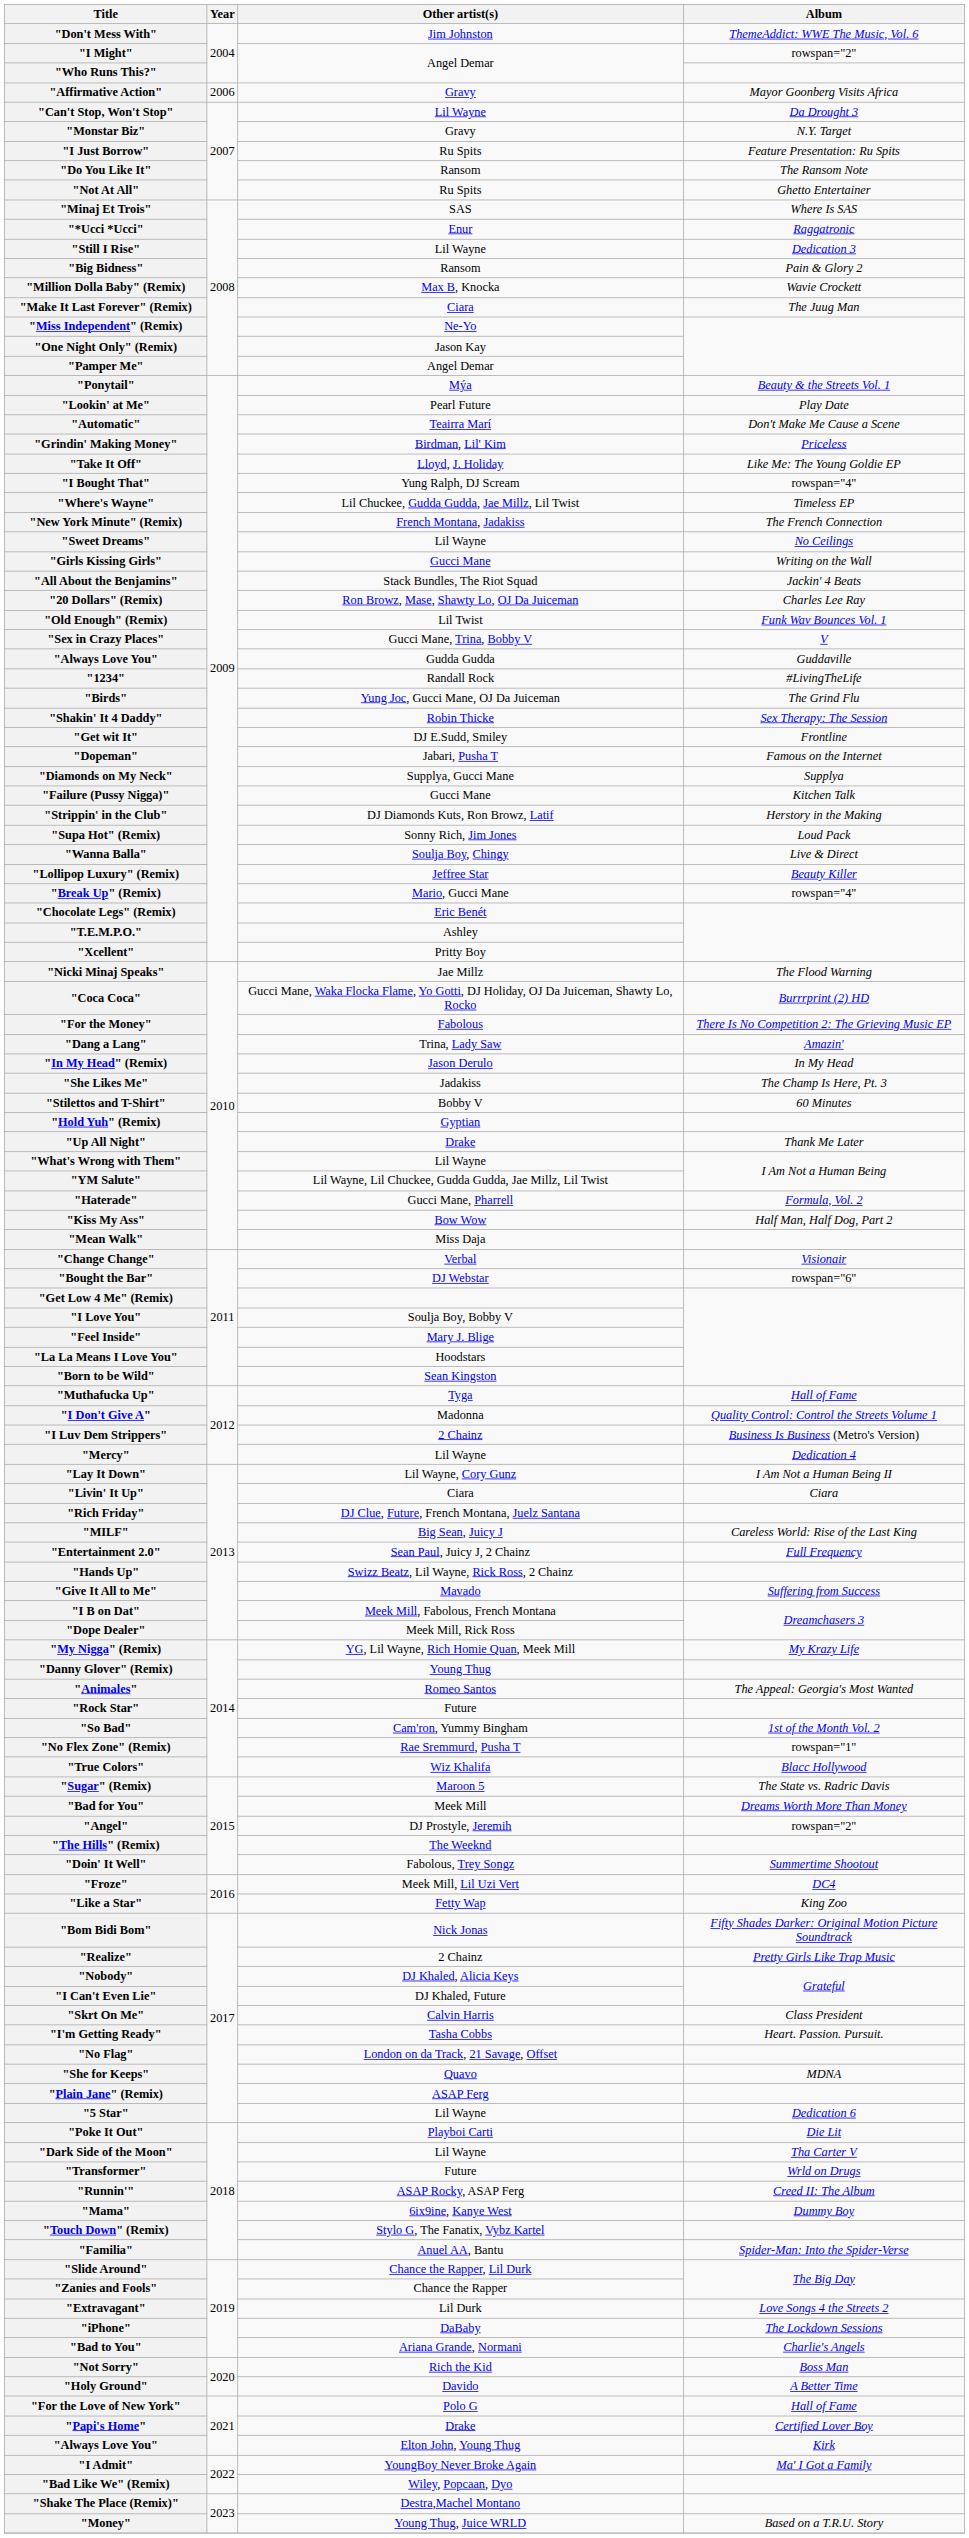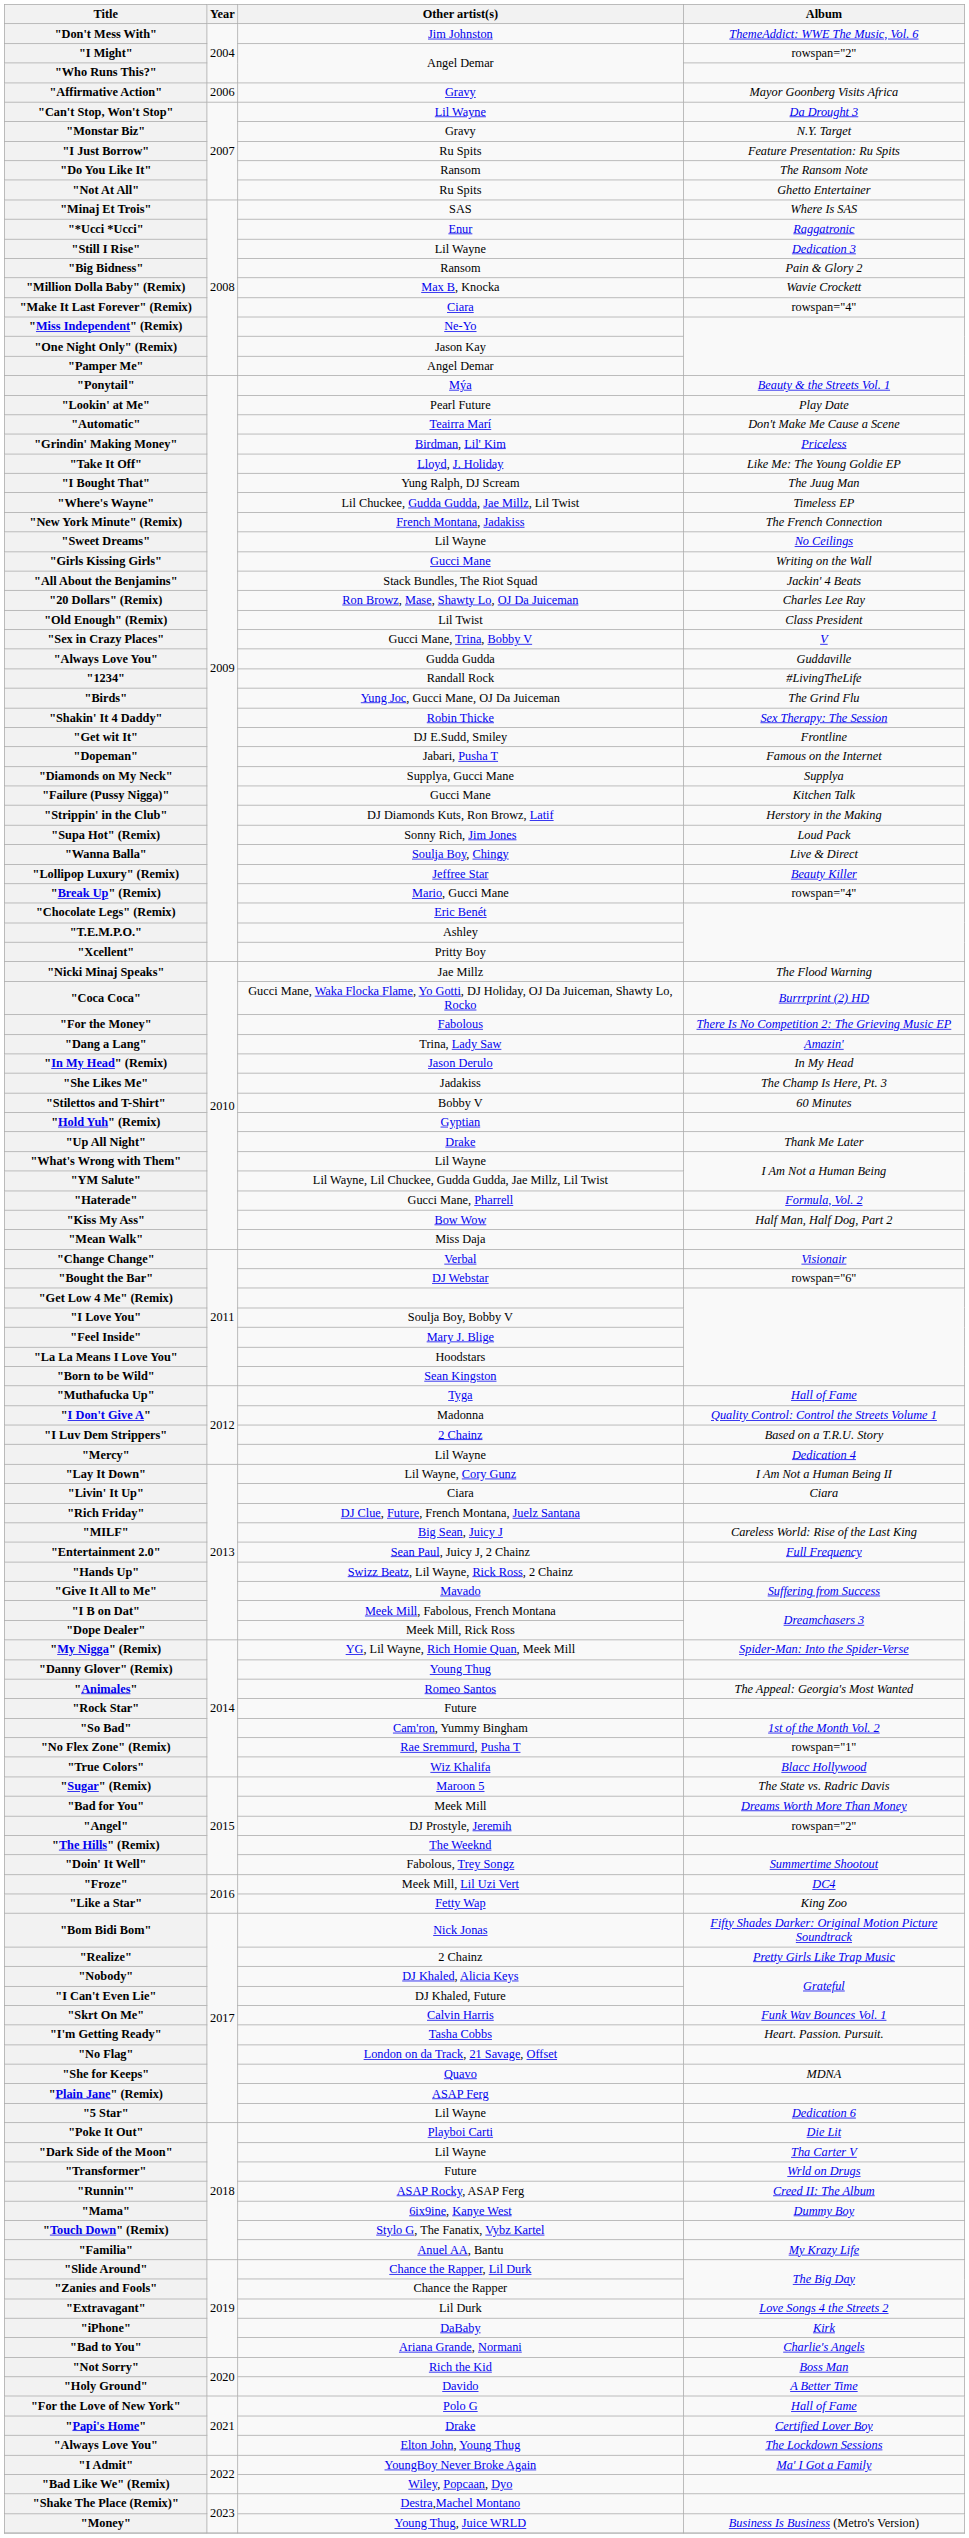(824, 307) The Juug Man -> (824, 307) rowspan="4"
(824, 483) rowspan="4" -> (824, 483) The Juug Man
(824, 619) Funk Wav Bounces Vol. 1 -> (824, 619) Class President
(824, 1434) Business Is Business (Metro's Version) -> (824, 1434) Based on a T.R.U. Story
(824, 1649) My Krazy Life -> (824, 1649) Spider-Man: Into the Spider-Verse
(824, 2015) Class President -> (824, 2015) Funk Wav Bounces Vol. 1
(824, 2249) Spider-Man: Into the Spider-Verse -> (824, 2249) My Krazy Life
(824, 2328) The Lockdown Sessions -> (824, 2328) Kirk
(824, 2445) Kirk -> (824, 2445) The Lockdown Sessions
(824, 2523) Based on a T.R.U. Story -> (824, 2523) Business Is Business (Metro's Version)
